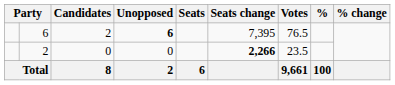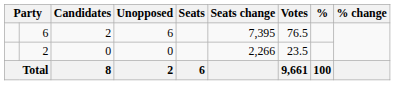(170, 32) bold -> (170, 32) normal
(262, 51) bold -> (262, 51) normal
